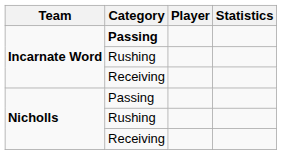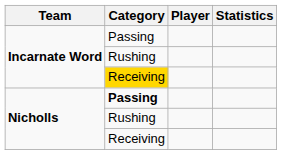(133, 36) bold -> (131, 36) normal
(137, 77) no background -> (137, 77) gold background
(131, 97) normal -> (133, 97) bold
